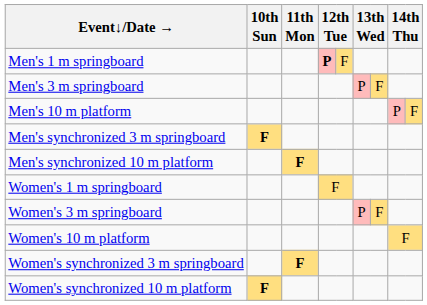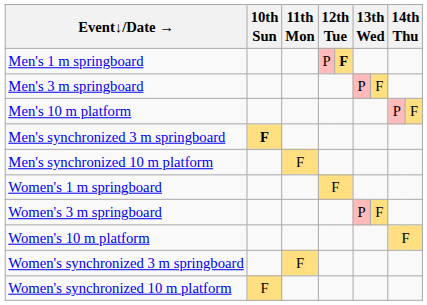(327, 61) bold -> (327, 61) normal
(344, 61) normal -> (344, 61) bold
(300, 162) bold -> (300, 162) normal
(300, 263) bold -> (300, 263) normal
(265, 288) bold -> (265, 288) normal
